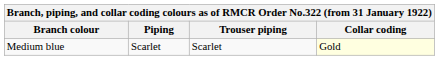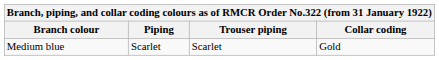(330, 47) lightyellow background -> (330, 47) no background
